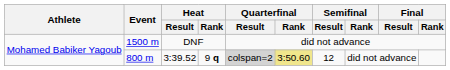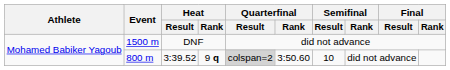(294, 58) khaki background -> (294, 58) no background
(329, 58) 12 -> (329, 58) 10
